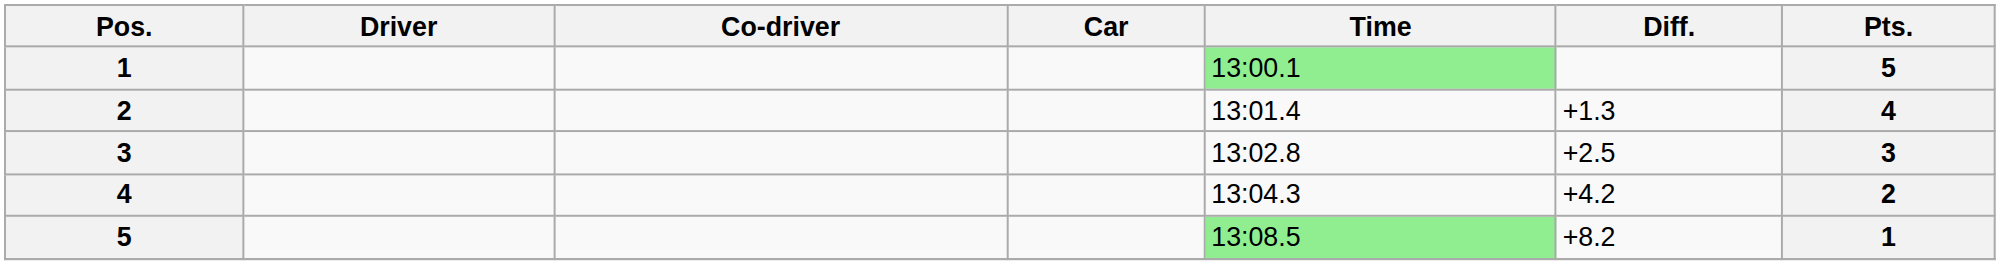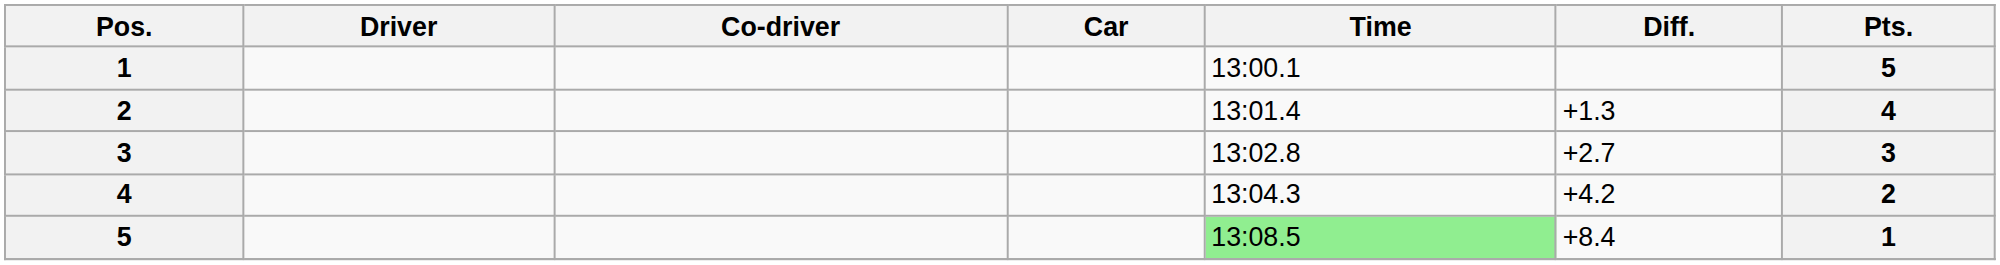(1256, 68) lightgreen background -> (1256, 68) no background
(1589, 152) +2.5 -> (1589, 152) +2.7
(1589, 237) +8.2 -> (1589, 237) +8.4
